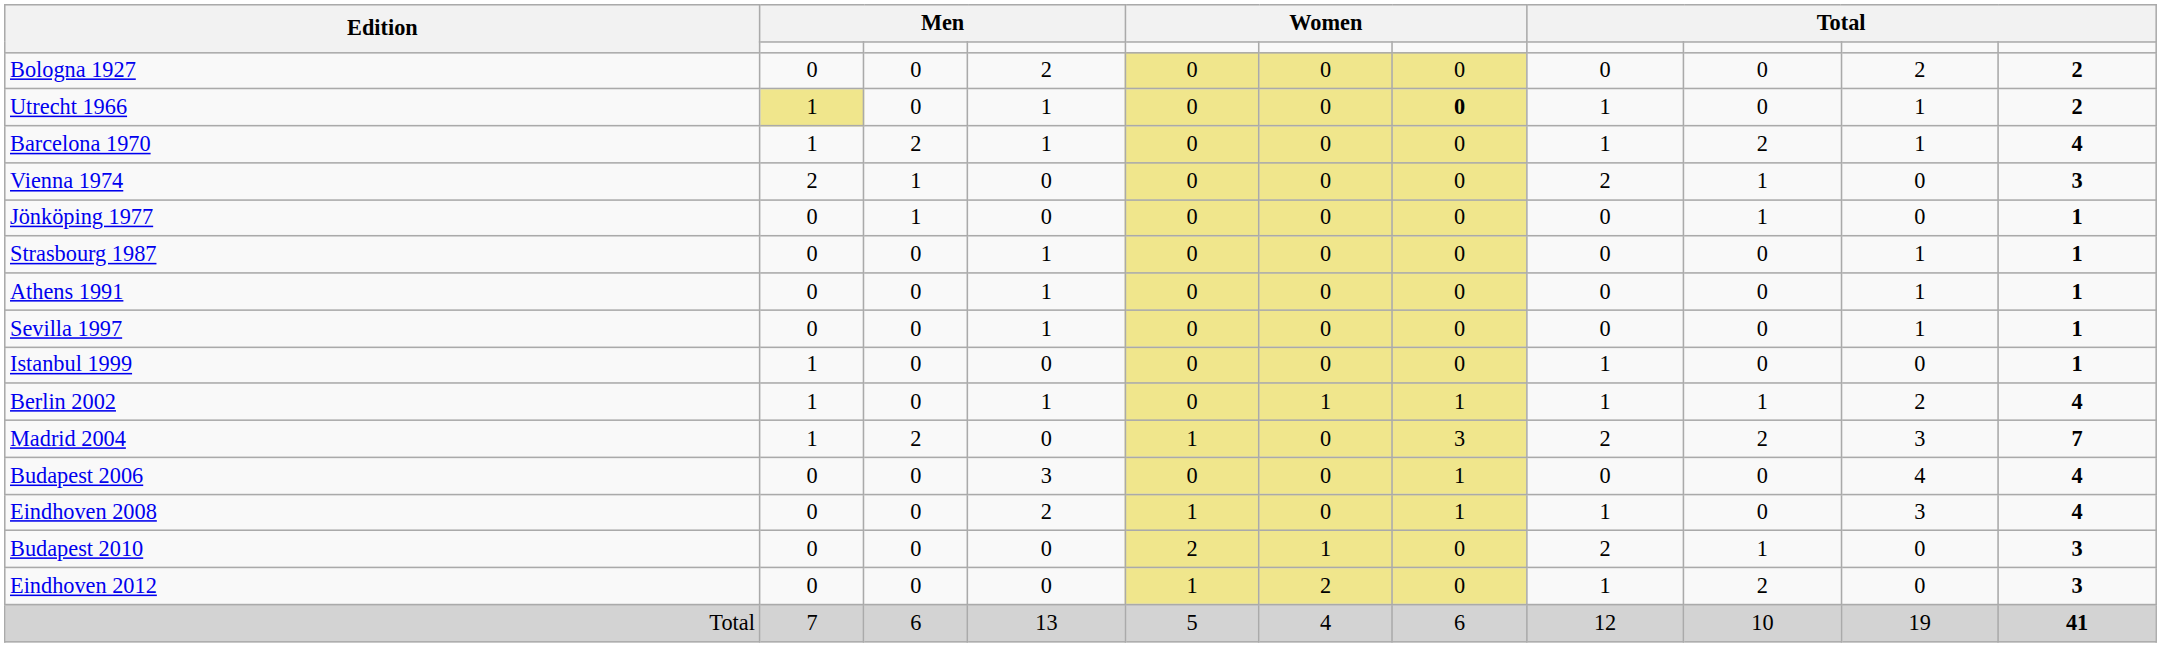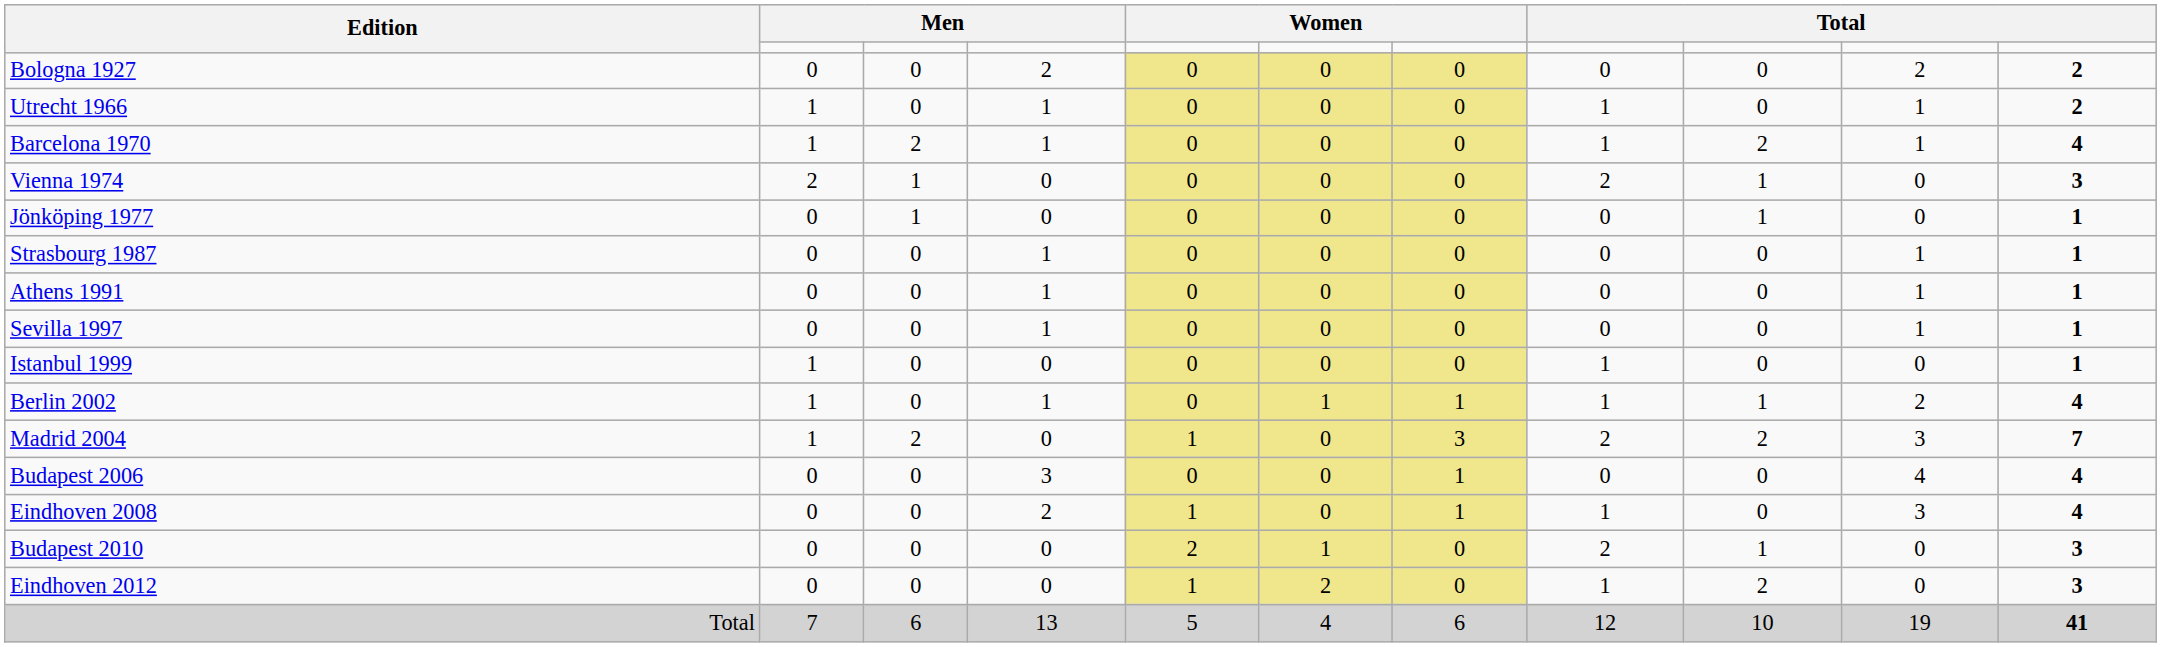(812, 107) khaki background -> (812, 107) no background
(1459, 107) bold -> (1459, 107) normal
